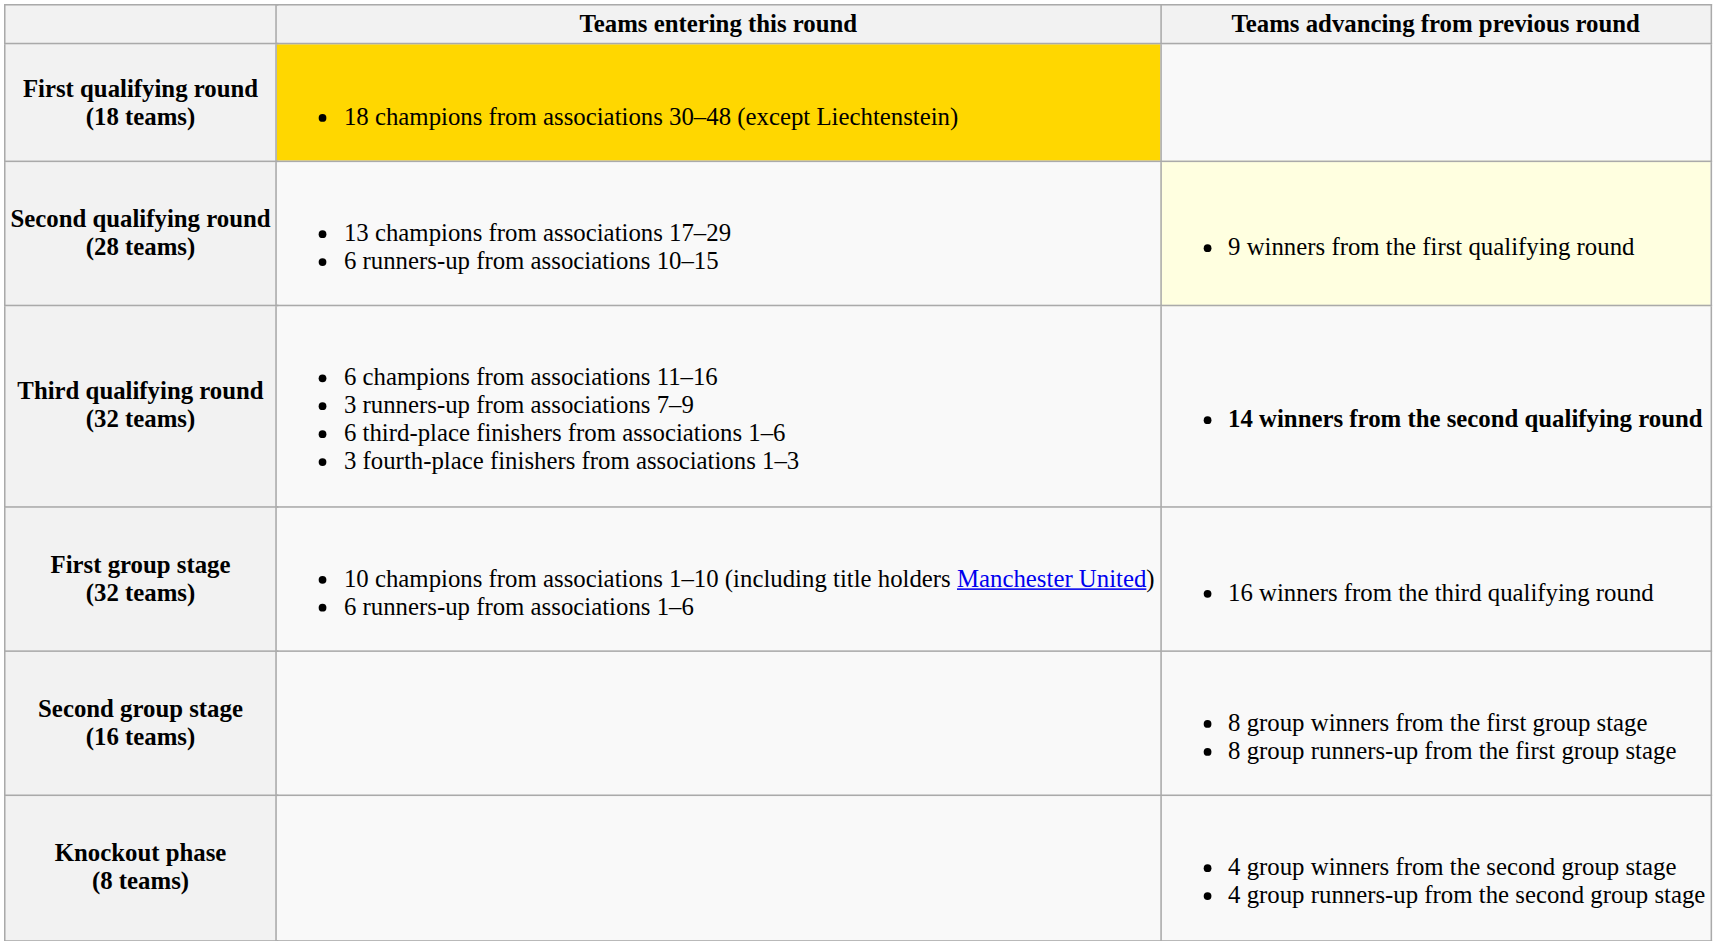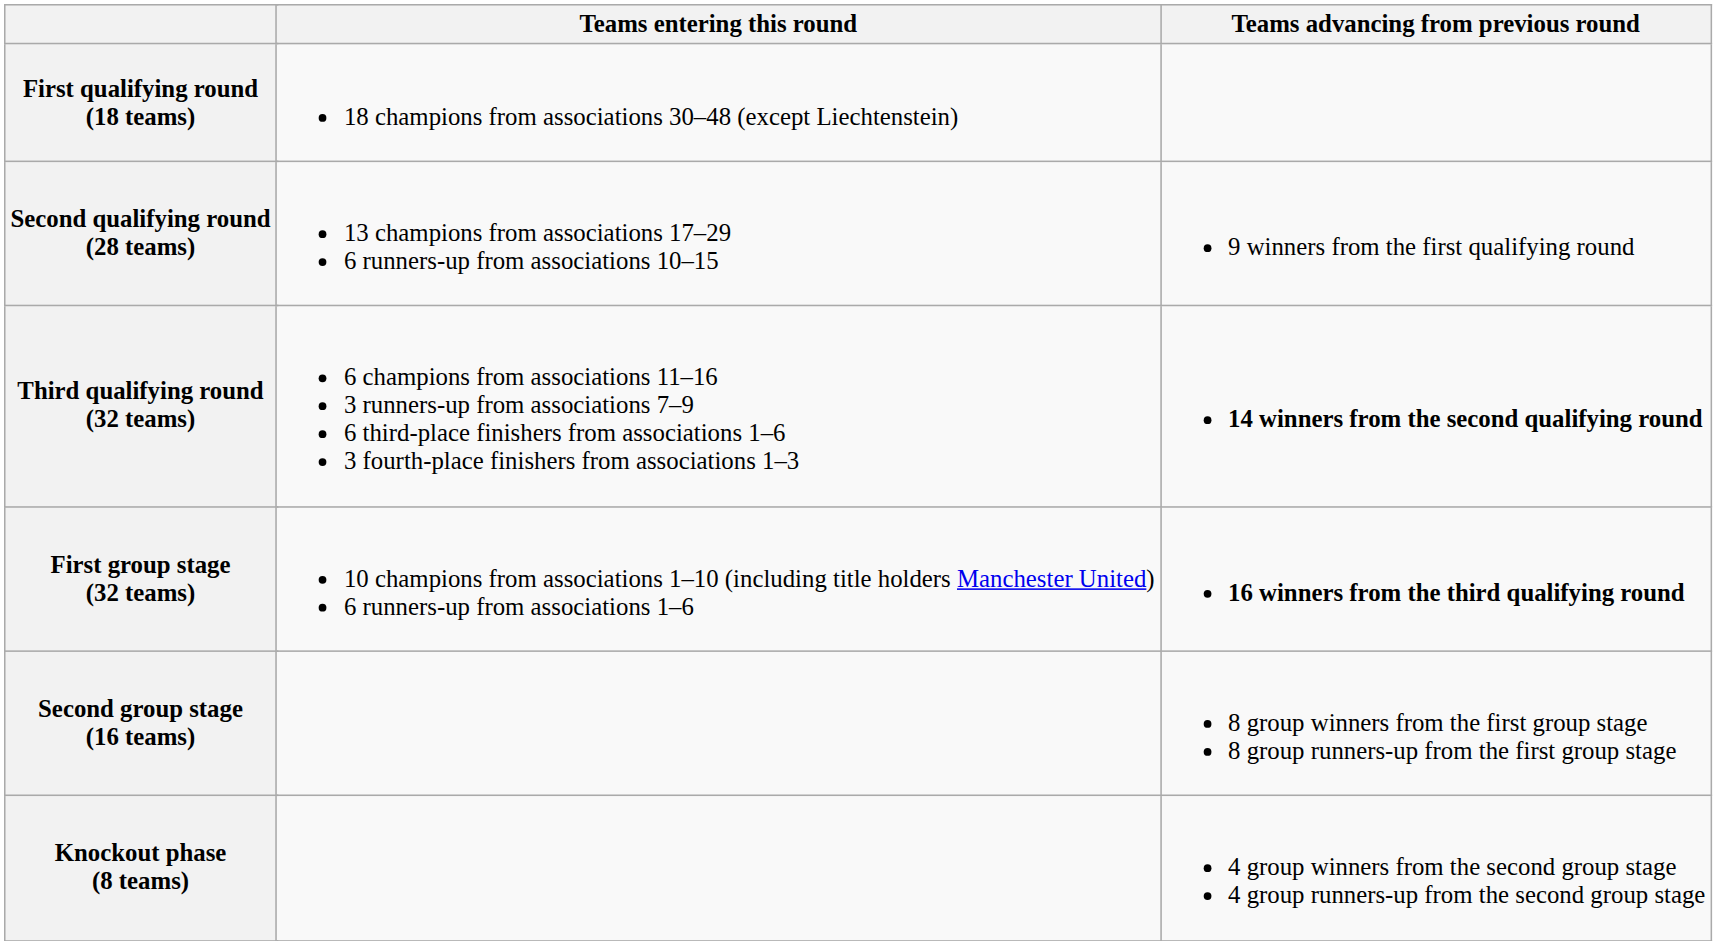(718, 116) gold background -> (718, 116) no background
(1436, 247) lightyellow background -> (1436, 247) no background
(1436, 593) normal -> (1436, 593) bold
